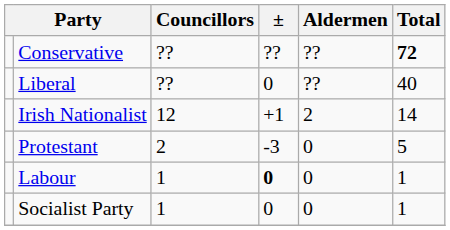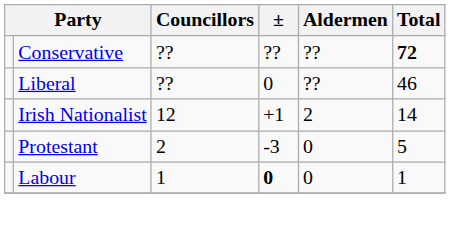(407, 83) 40 -> (407, 83) 46
- row: (76, 209)
